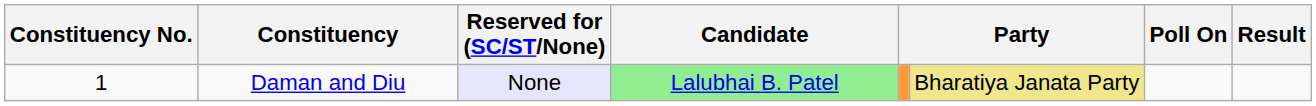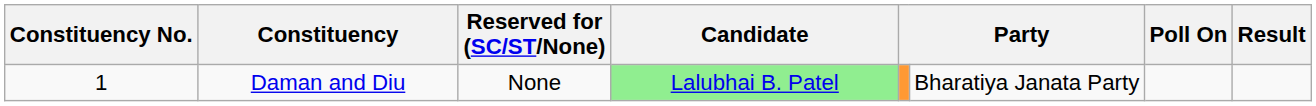(534, 82) lavender background -> (534, 82) no background
(1027, 82) khaki background -> (1027, 82) no background
